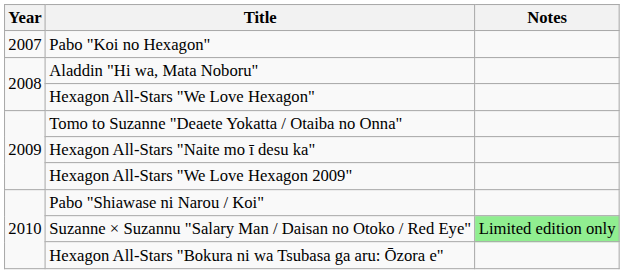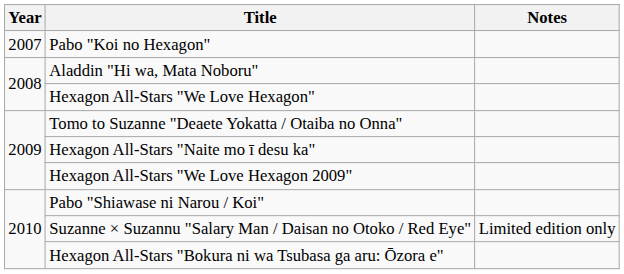(547, 228) lightgreen background -> (547, 228) no background
